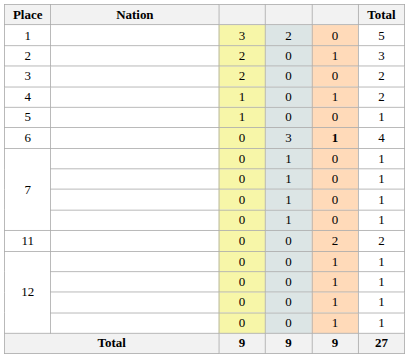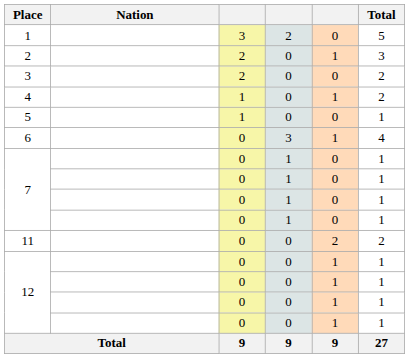(335, 138) bold -> (335, 138) normal
